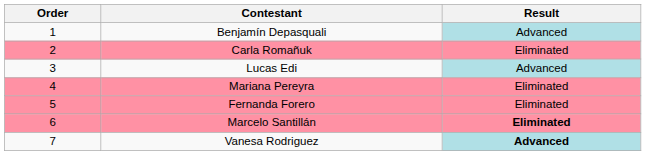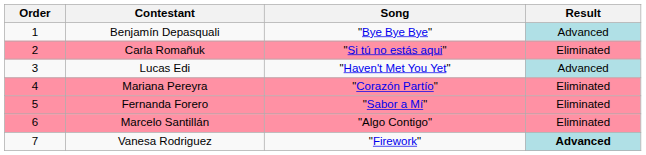+ column: (395, 13)
(542, 123) bold -> (583, 123) normal
